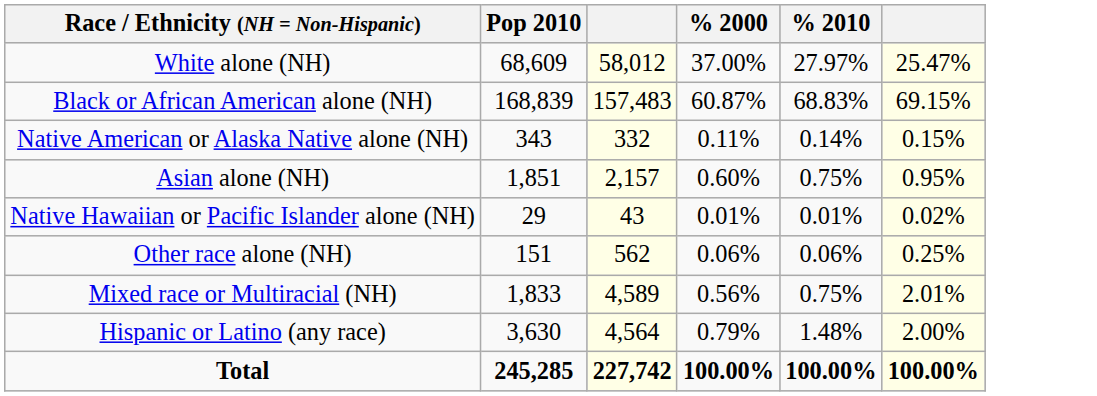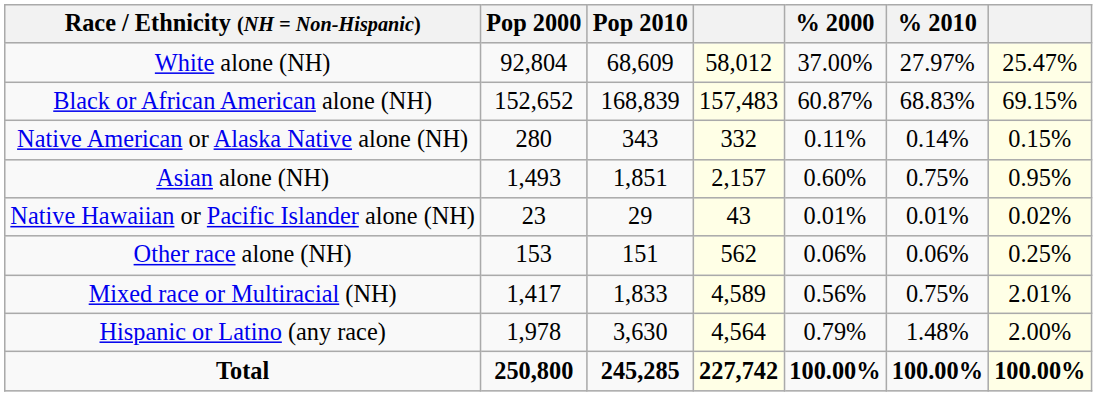+ column: (534, 23)
